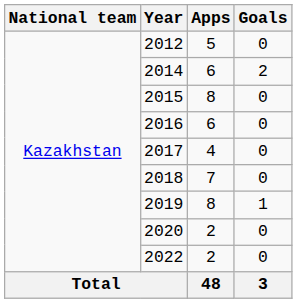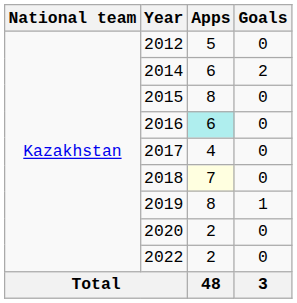(211, 125) no background -> (211, 125) paleturquoise background
(211, 178) no background -> (211, 178) lightyellow background
